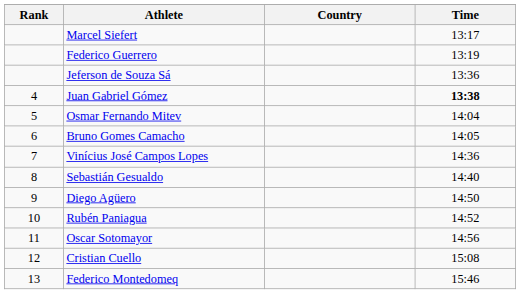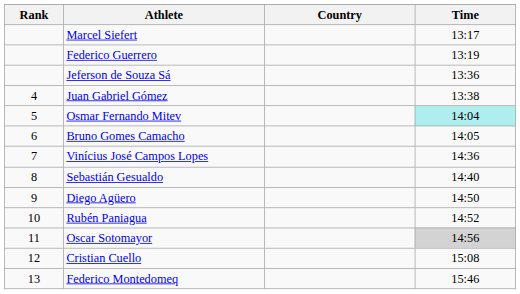(465, 96) bold -> (465, 96) normal
(465, 116) no background -> (465, 116) paleturquoise background
(465, 238) no background -> (465, 238) lightgrey background
